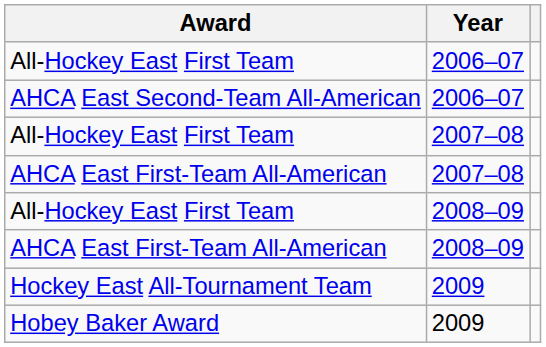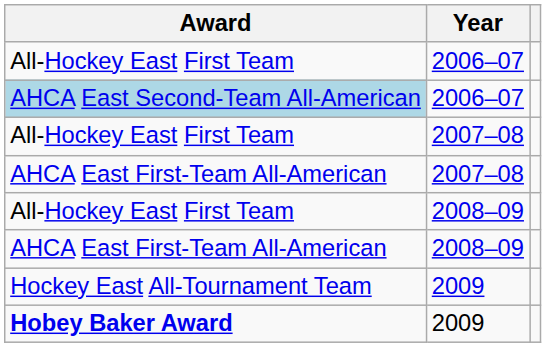(216, 98) no background -> (216, 98) lightblue background
(115, 323) normal -> (121, 323) bold
